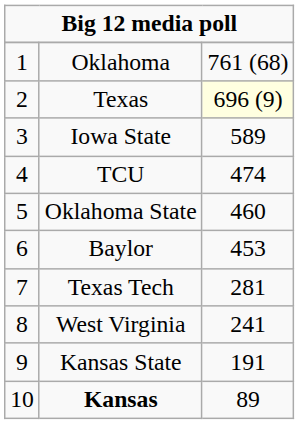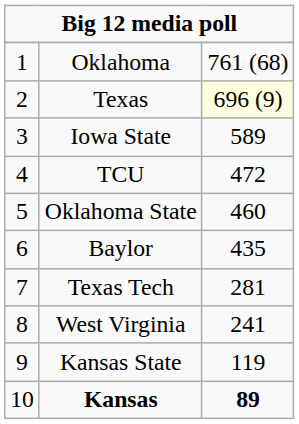(248, 174) 474 -> (248, 174) 472
(248, 249) 453 -> (248, 249) 435
(248, 361) 191 -> (248, 361) 119
(248, 399) normal -> (248, 399) bold
